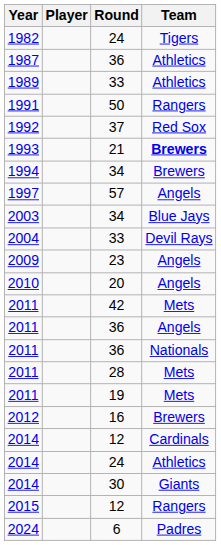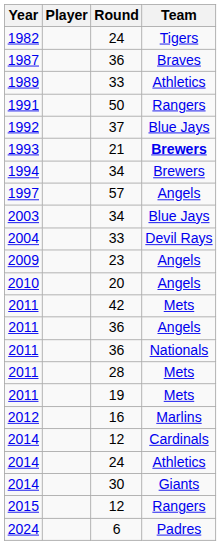(179, 60) Athletics -> (179, 60) Braves
(179, 127) Red Sox -> (179, 127) Blue Jays
(179, 417) Brewers -> (179, 417) Marlins
